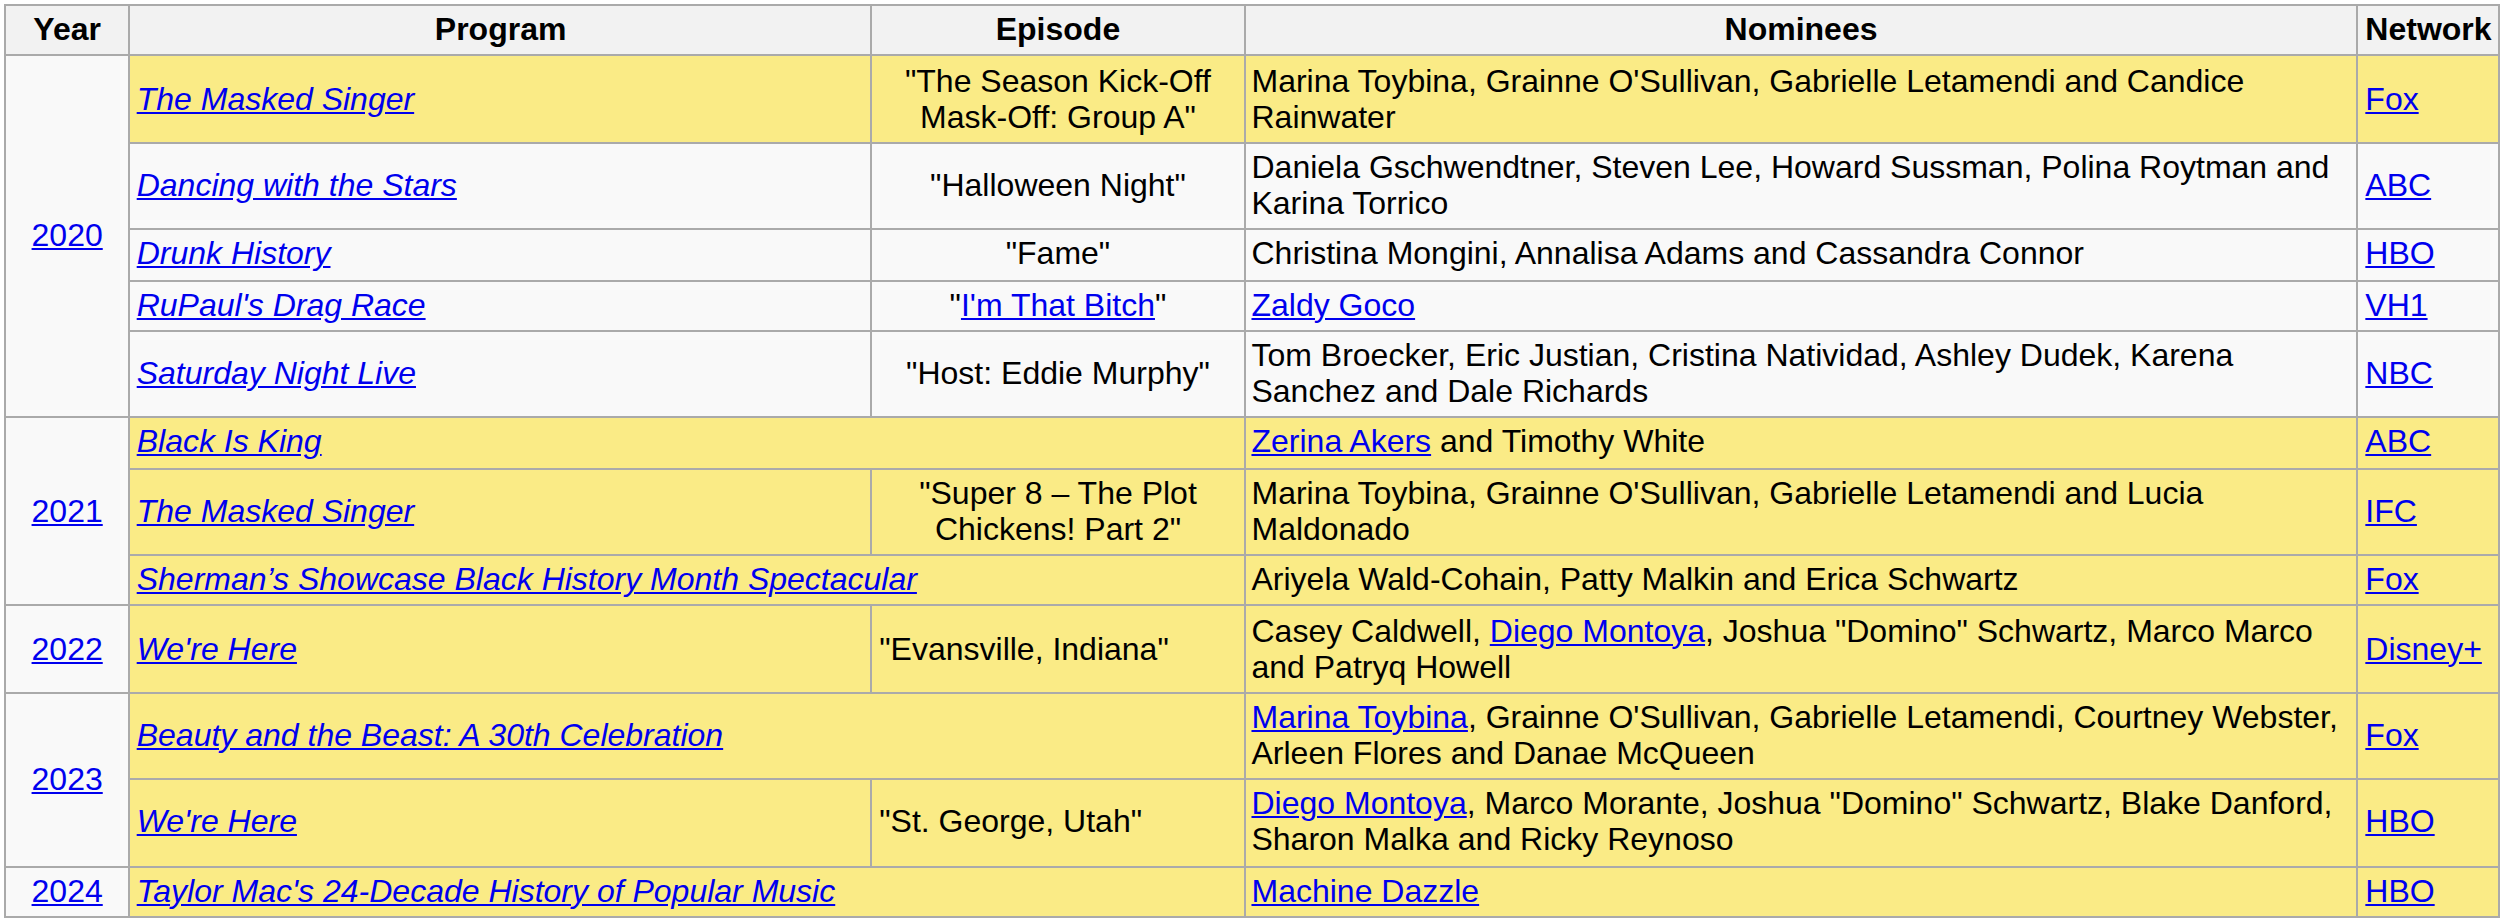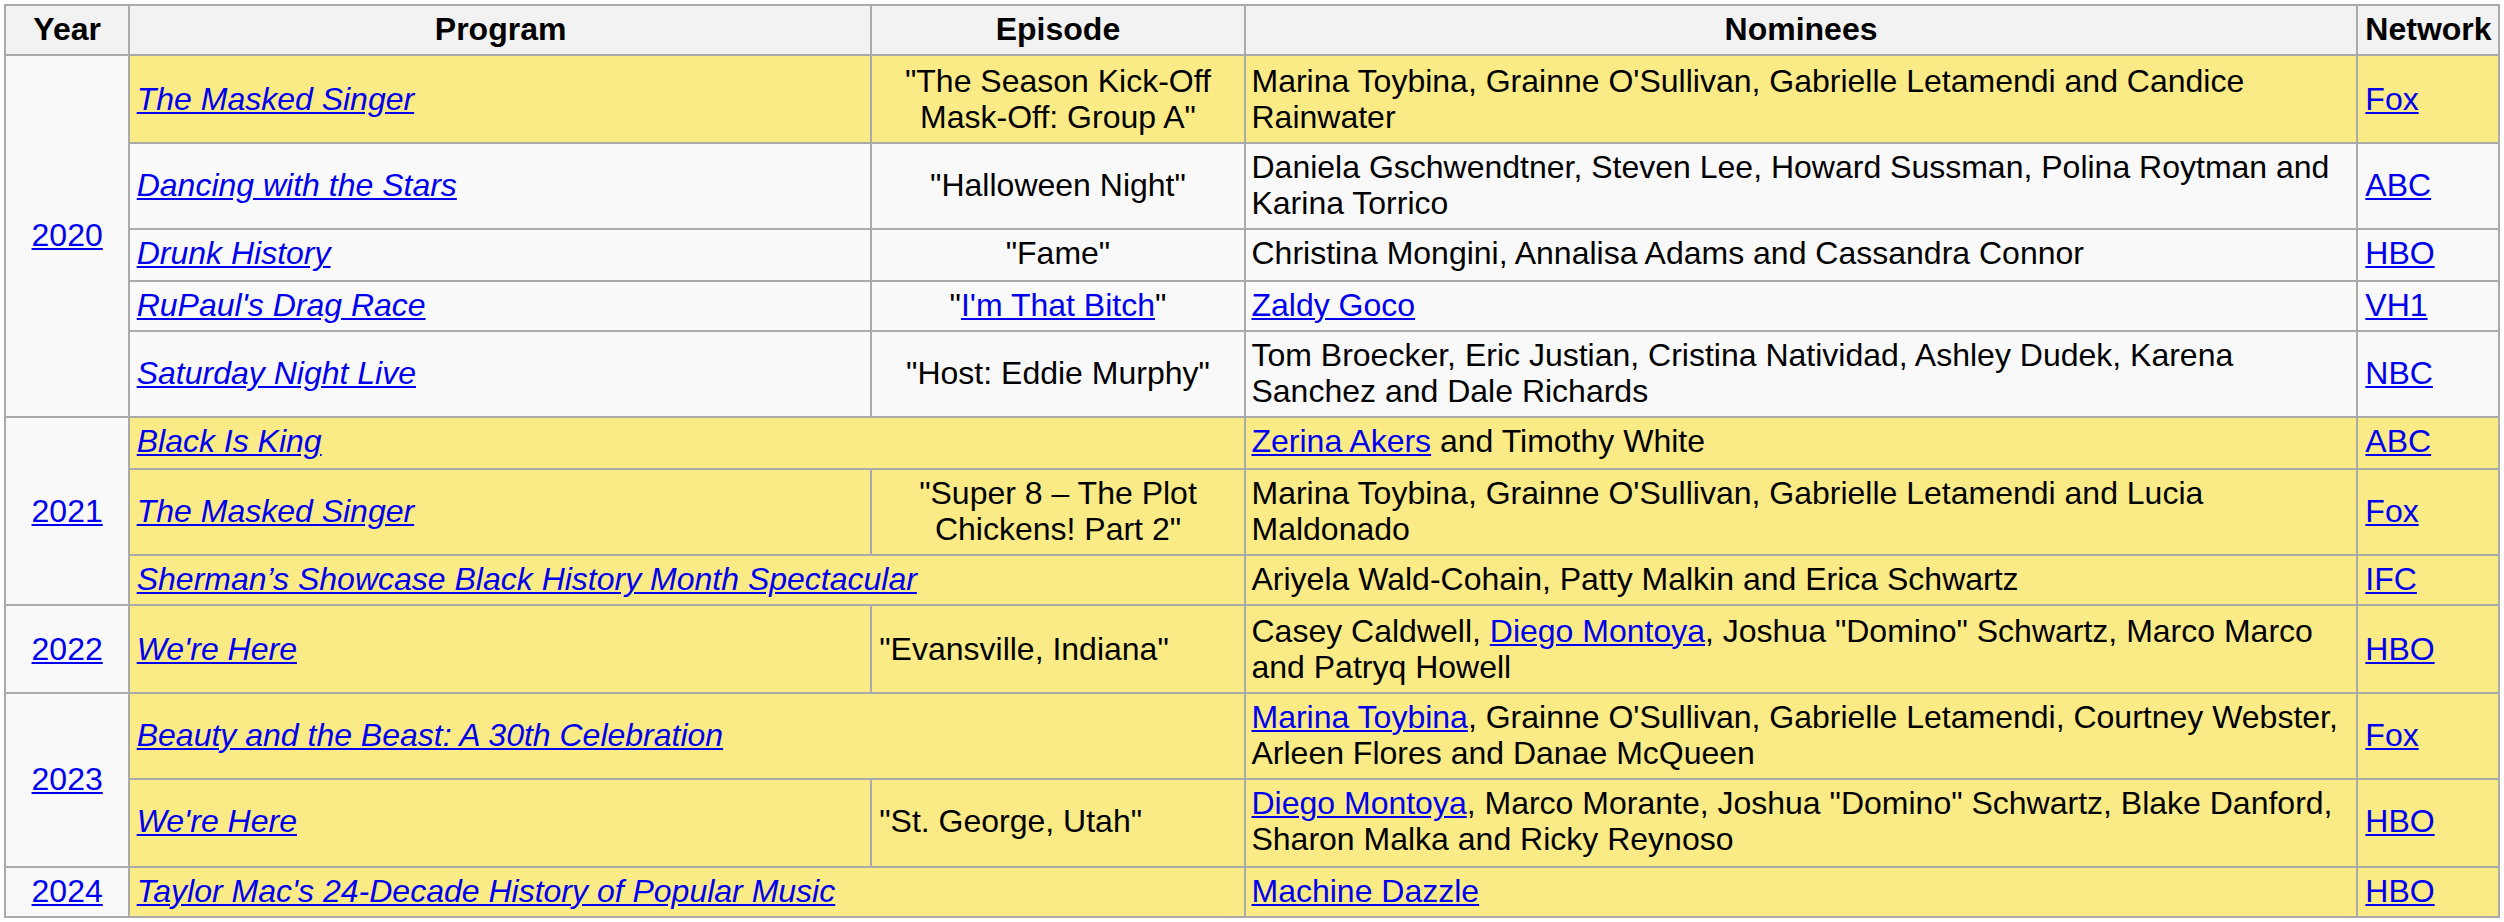(2391, 511) IFC -> (2392, 511) Fox
(2392, 579) Fox -> (2391, 579) IFC
(2424, 648) Disney+ -> (2400, 648) HBO
